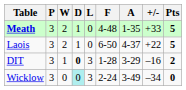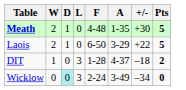- column: (52, 12)
(153, 28) +33 -> (142, 28) +30
(131, 45) 4-37 -> (120, 45) 3-29
(78, 61) bold -> (67, 61) normal
(131, 61) 3-29 -> (120, 61) 4-37
(153, 61) –16 -> (142, 61) –18
